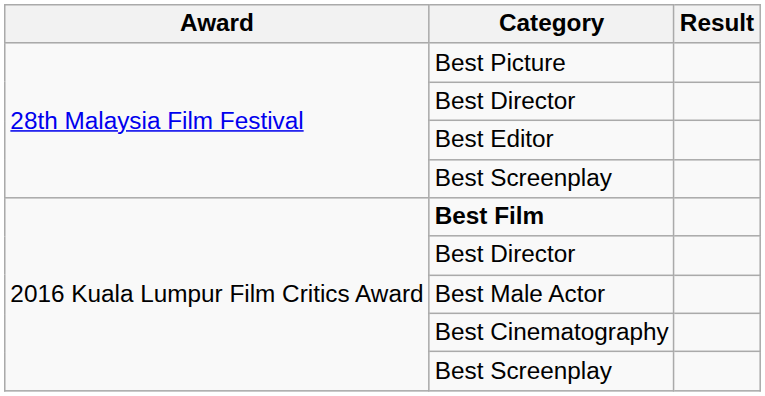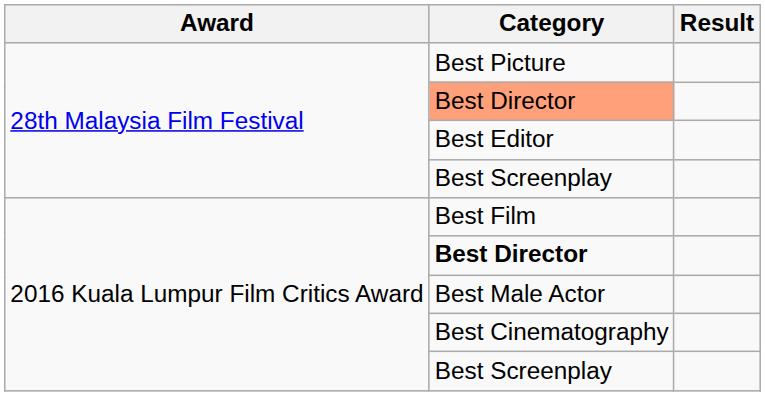(505, 100) no background -> (505, 100) lightsalmon background
(489, 216) bold -> (485, 216) normal
(505, 255) normal -> (511, 255) bold
